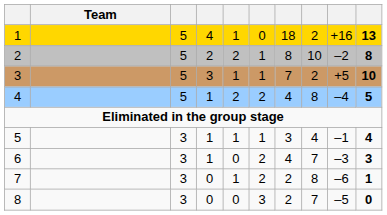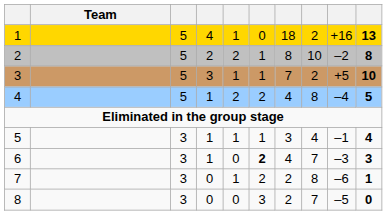(262, 158) normal -> (262, 158) bold
